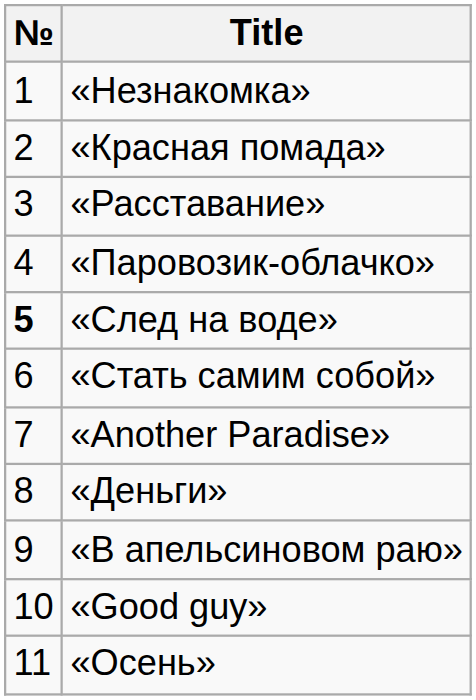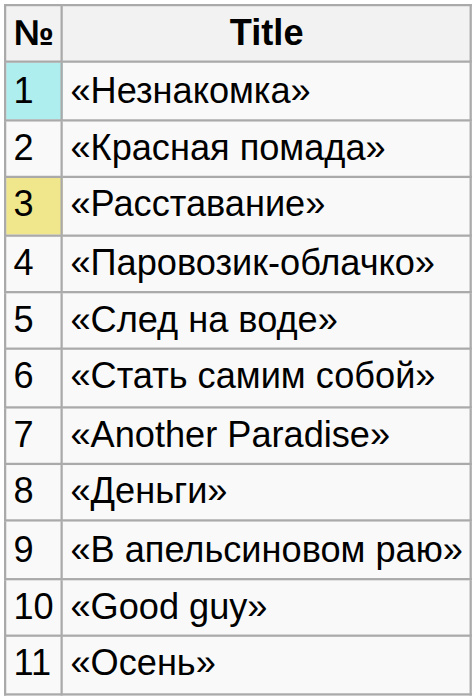(24, 90) no background -> (24, 90) paleturquoise background
(24, 205) no background -> (24, 205) khaki background
(24, 319) bold -> (24, 319) normal
